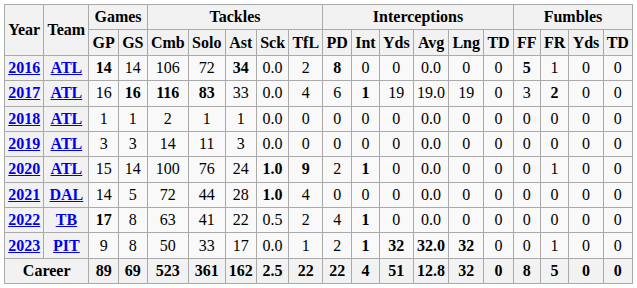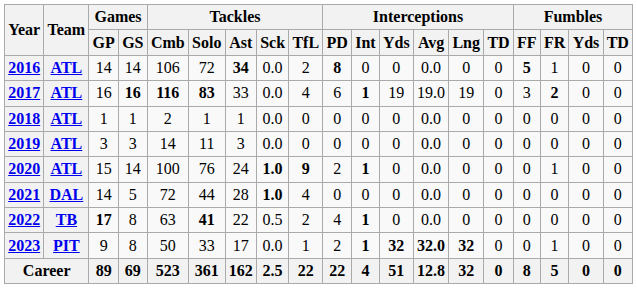(104, 67) bold -> (104, 67) normal
(207, 220) normal -> (207, 220) bold
